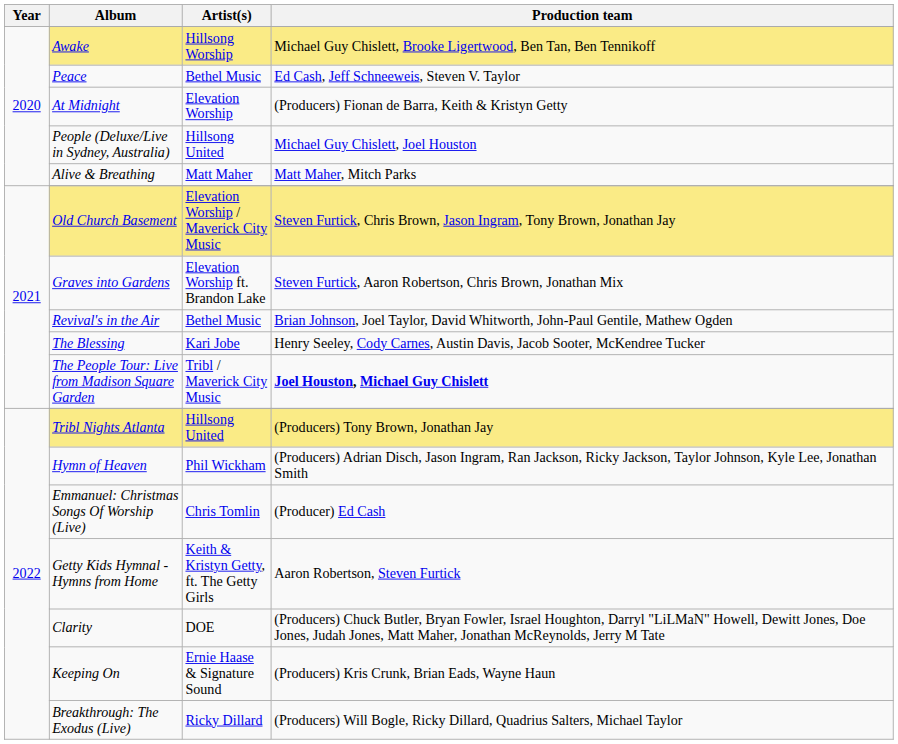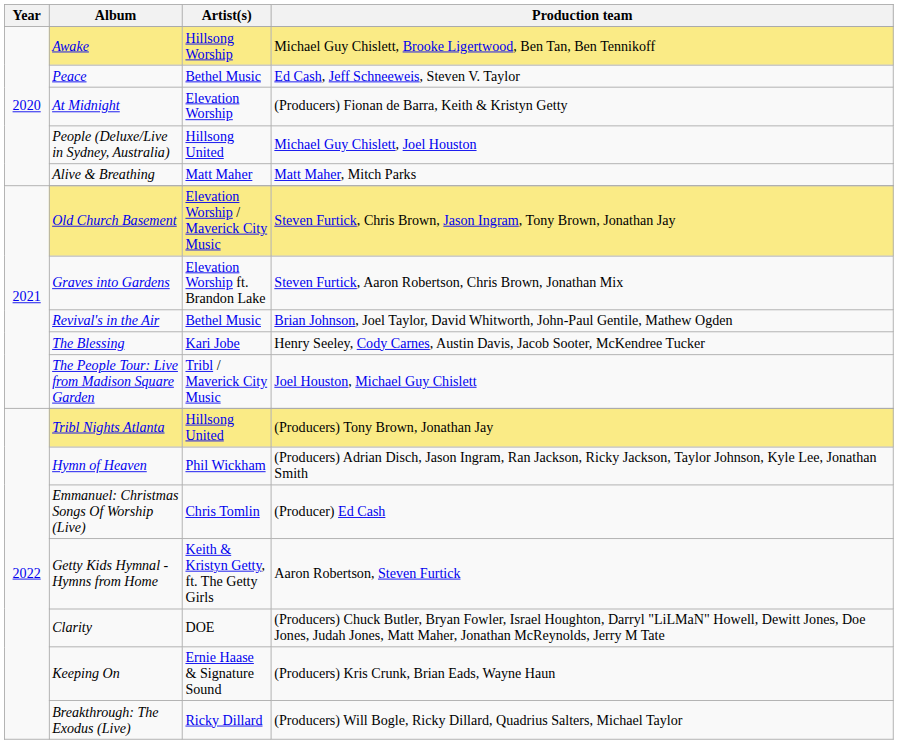(381, 381) bold -> (375, 381) normal
